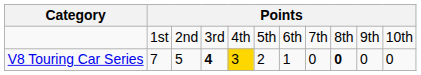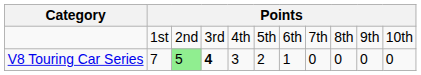(179, 59) no background -> (179, 59) lightgreen background
(235, 59) gold background -> (235, 59) no background
(338, 59) bold -> (338, 59) normal
